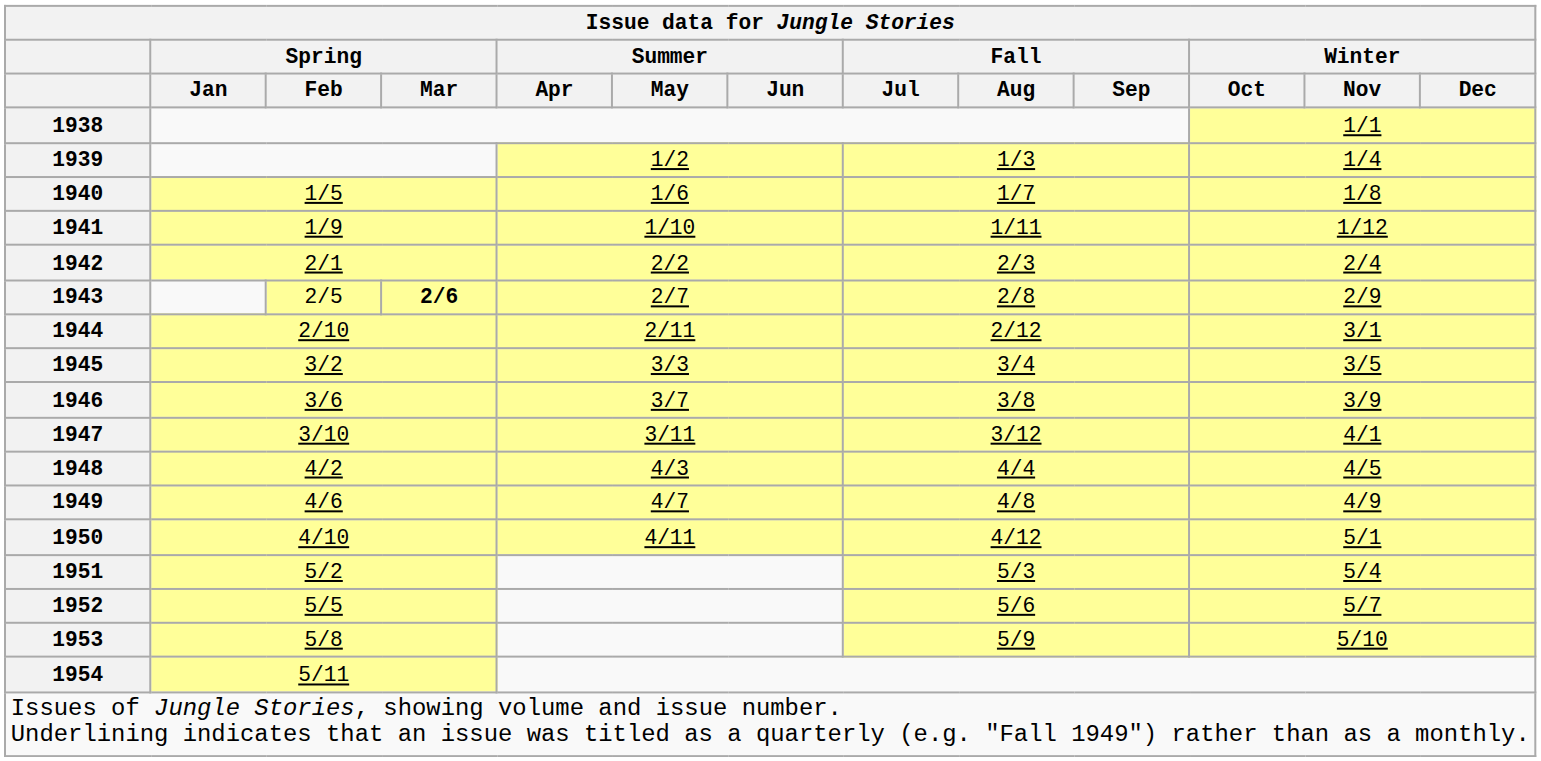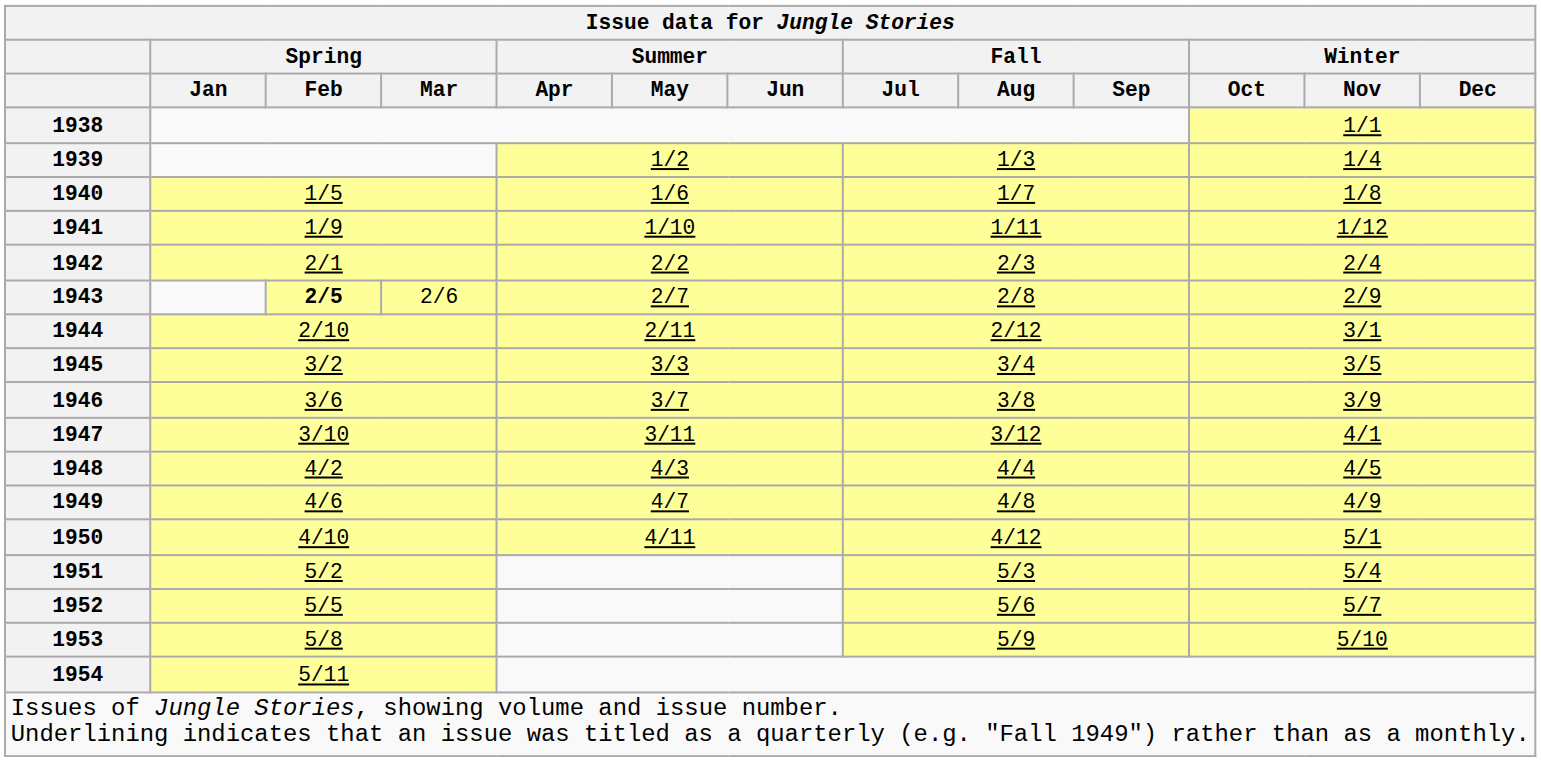(324, 297) normal -> (324, 297) bold
(439, 297) bold -> (439, 297) normal
